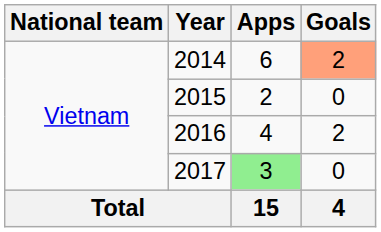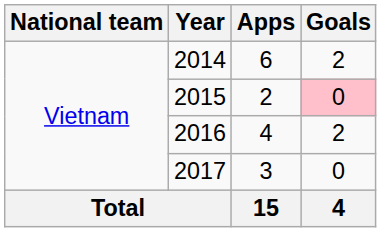(338, 60) lightsalmon background -> (338, 60) no background
(338, 97) no background -> (338, 97) pink background
(266, 171) lightgreen background -> (266, 171) no background
